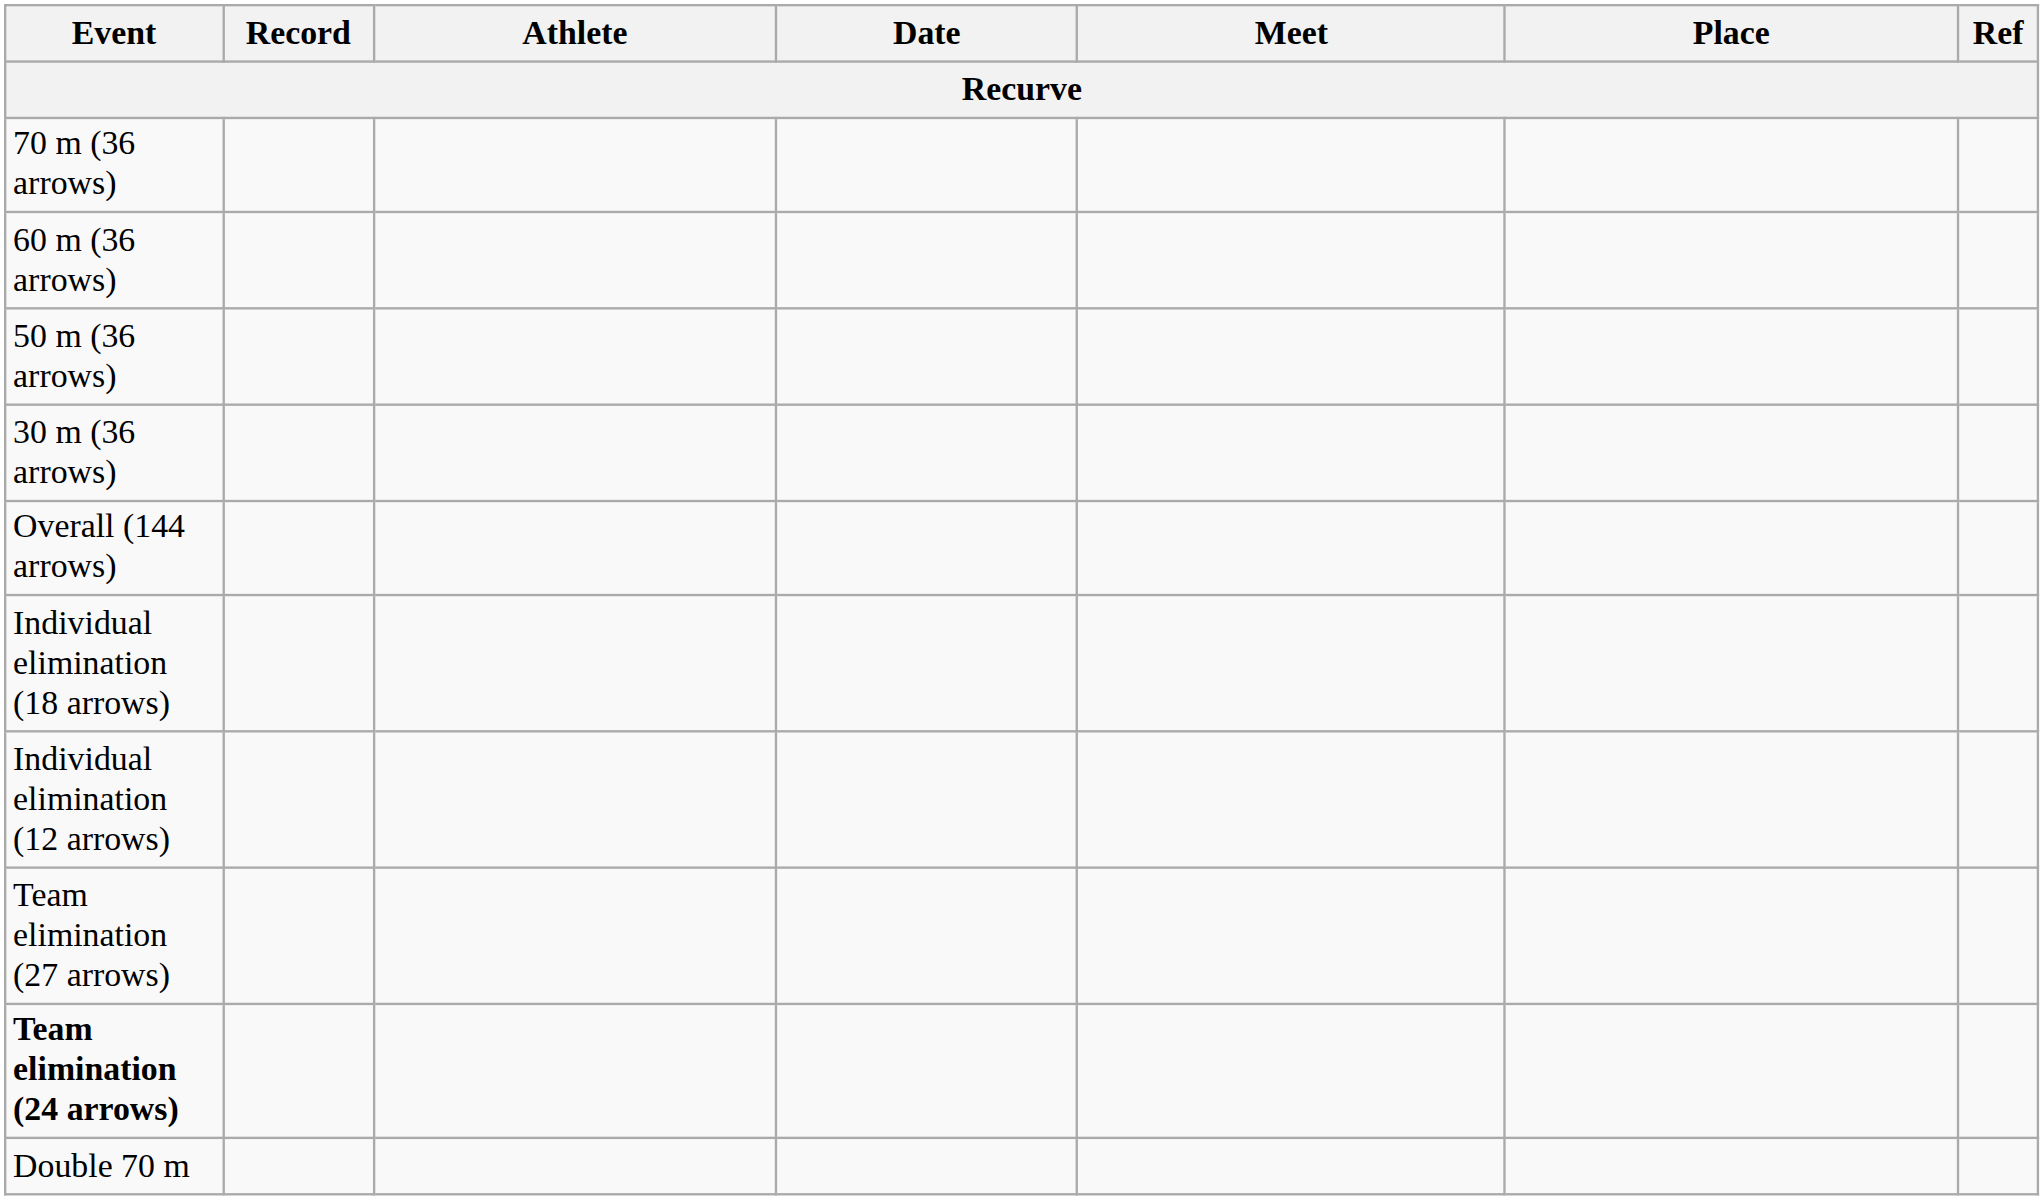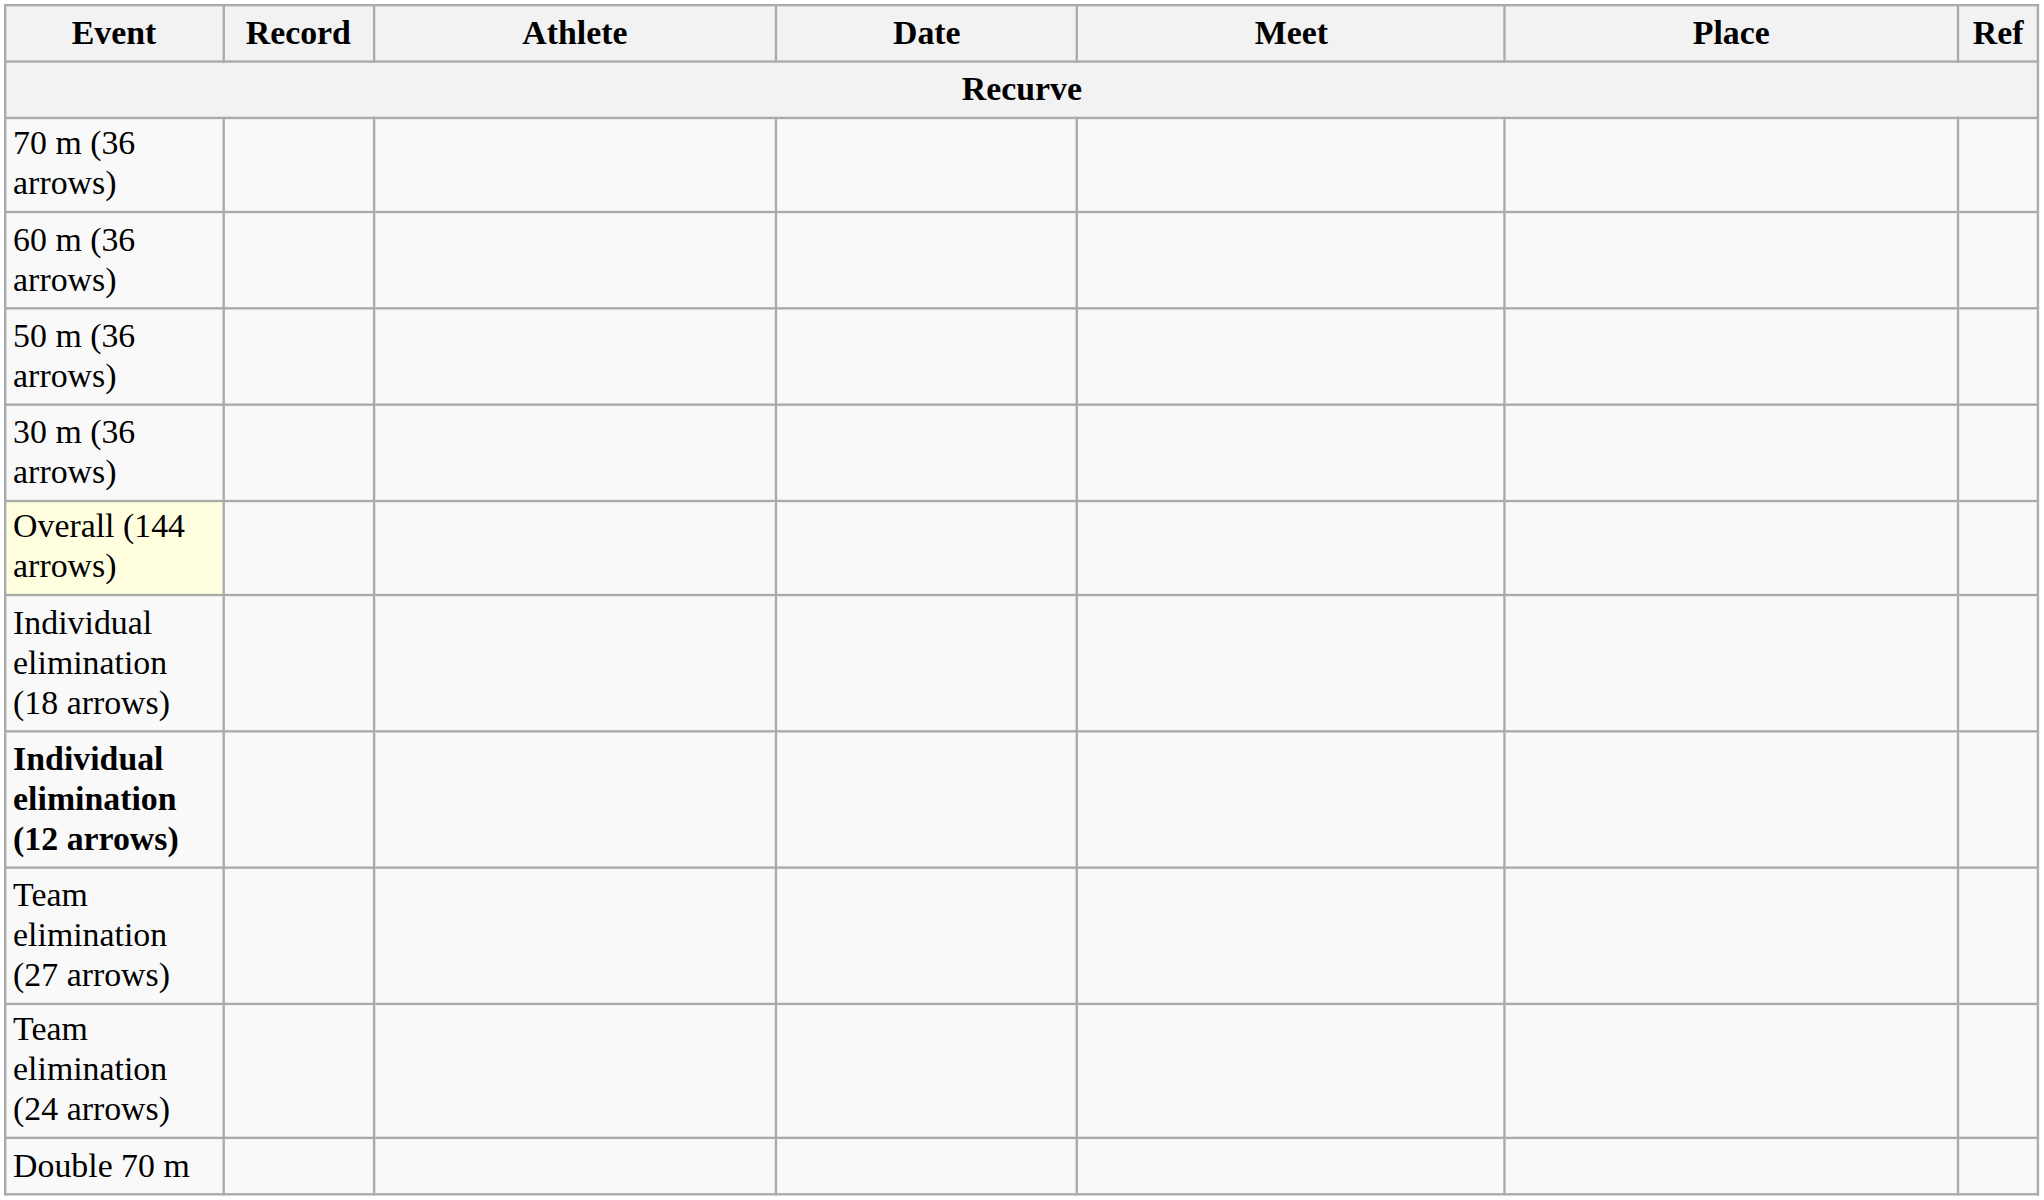(99, 547) no background -> (99, 547) lightyellow background
(92, 798) normal -> (96, 798) bold
(96, 1070) bold -> (92, 1070) normal
